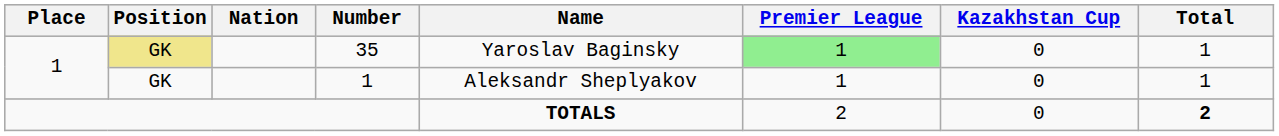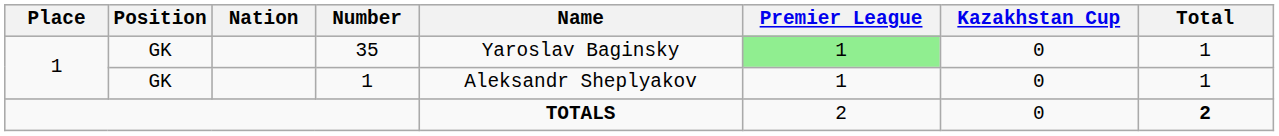(160, 52) khaki background -> (160, 52) no background
